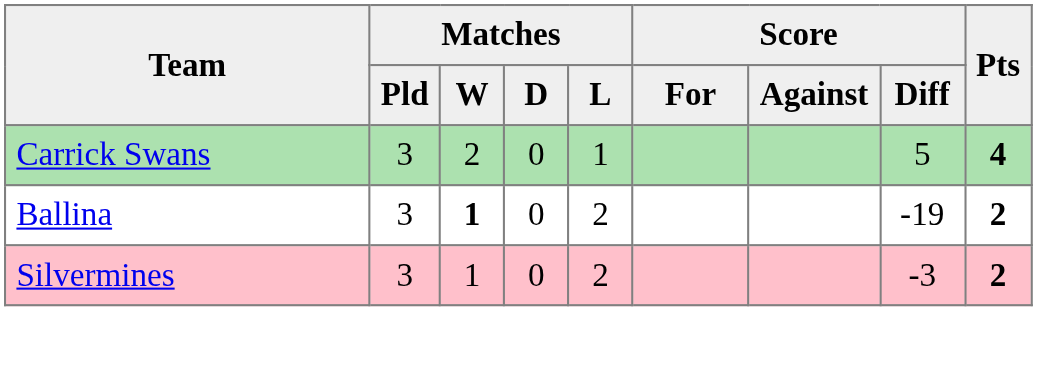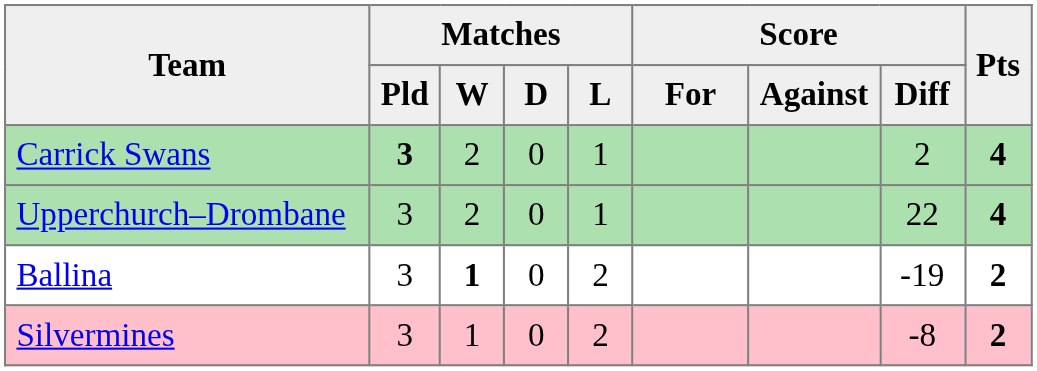(405, 154) normal -> (405, 154) bold
(922, 154) 5 -> (922, 154) 2
+ row: (181, 214)
(922, 274) -3 -> (922, 334) -8
